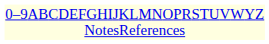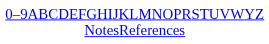(135, 22) lightyellow background -> (135, 22) no background
